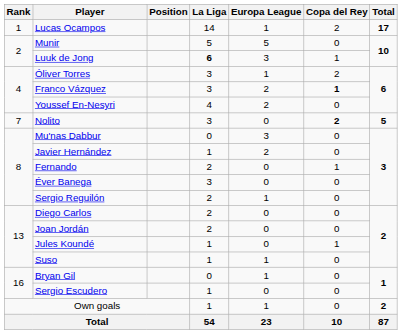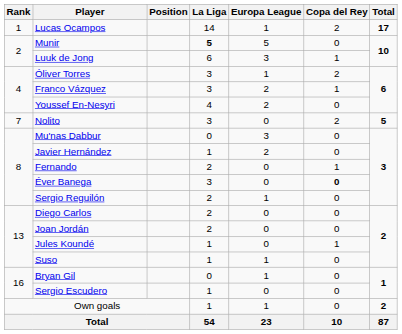(209, 43) normal -> (209, 43) bold
(209, 58) bold -> (209, 58) normal
(337, 89) bold -> (337, 89) normal
(337, 120) bold -> (337, 120) normal
(337, 182) normal -> (337, 182) bold
